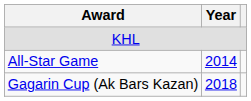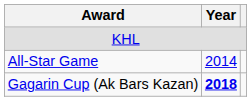(221, 84) normal -> (221, 84) bold
